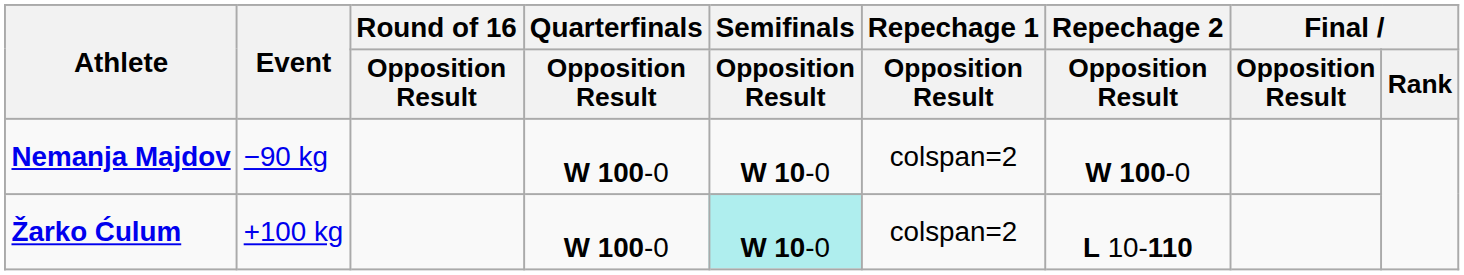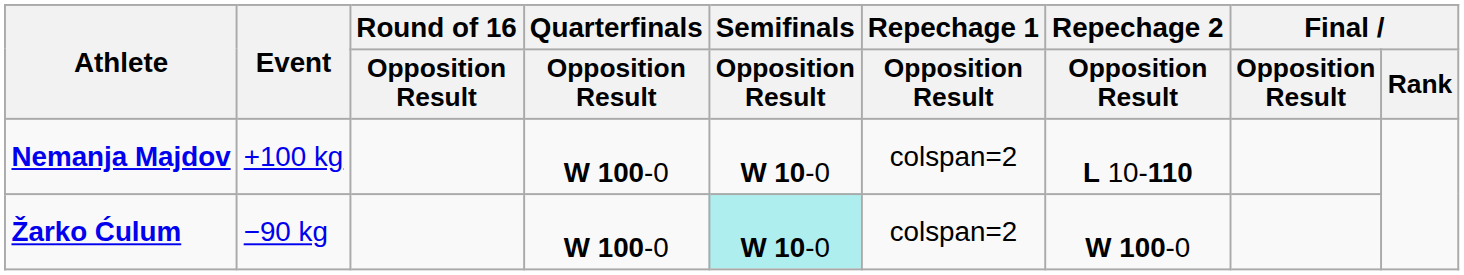(286, 157) −90 kg -> (293, 157) +100 kg
(1138, 172) W 100-0 -> (1138, 172) L 10-110
(293, 232) +100 kg -> (286, 232) −90 kg
(1138, 247) L 10-110 -> (1138, 247) W 100-0
